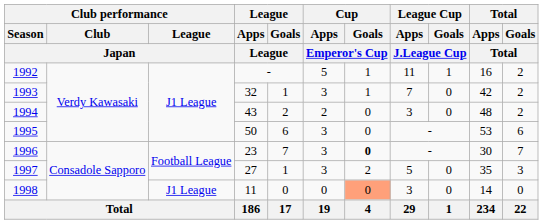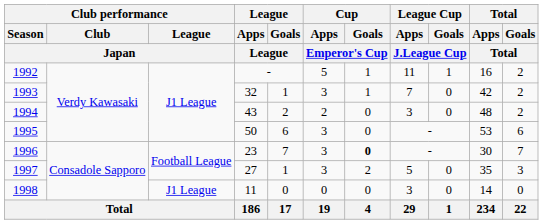(368, 190) lightsalmon background -> (368, 190) no background
